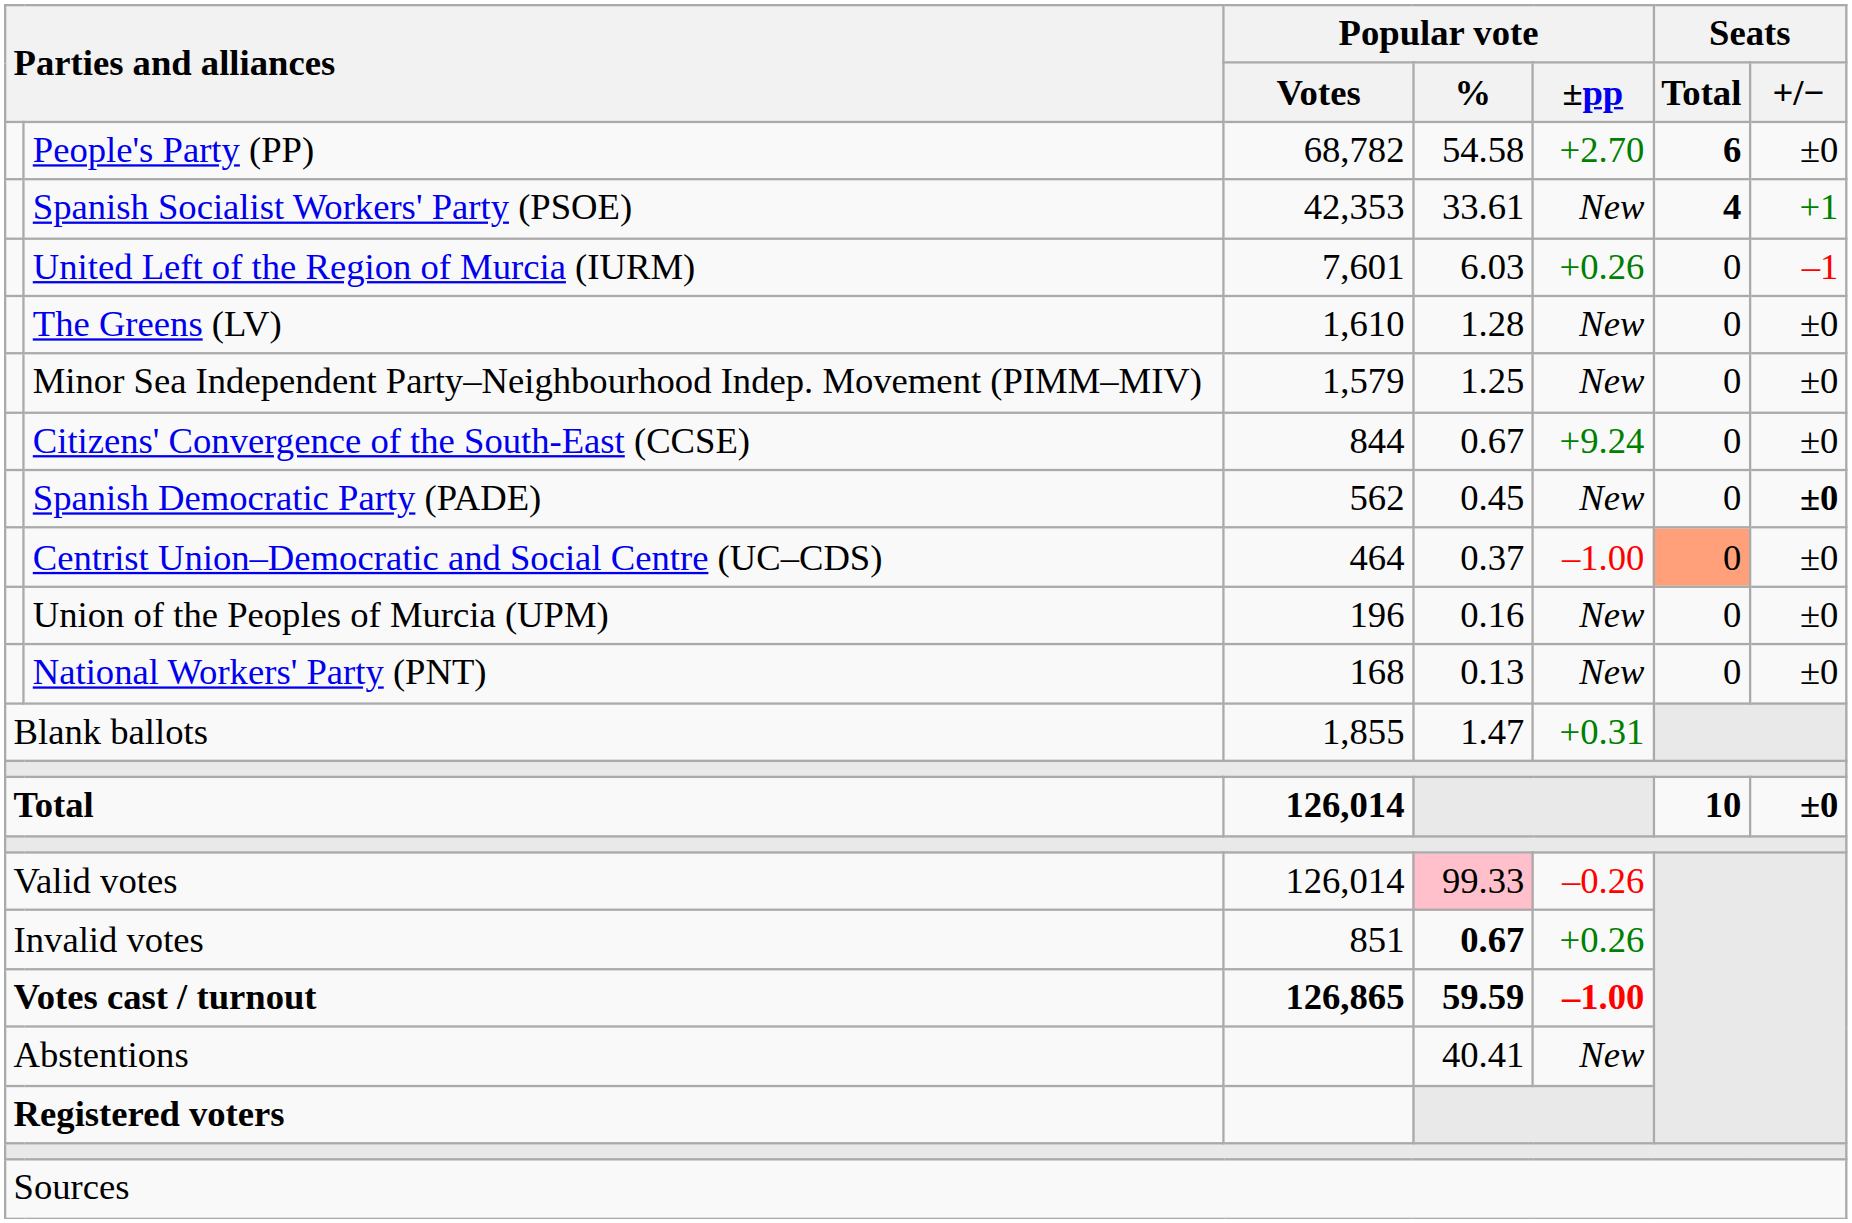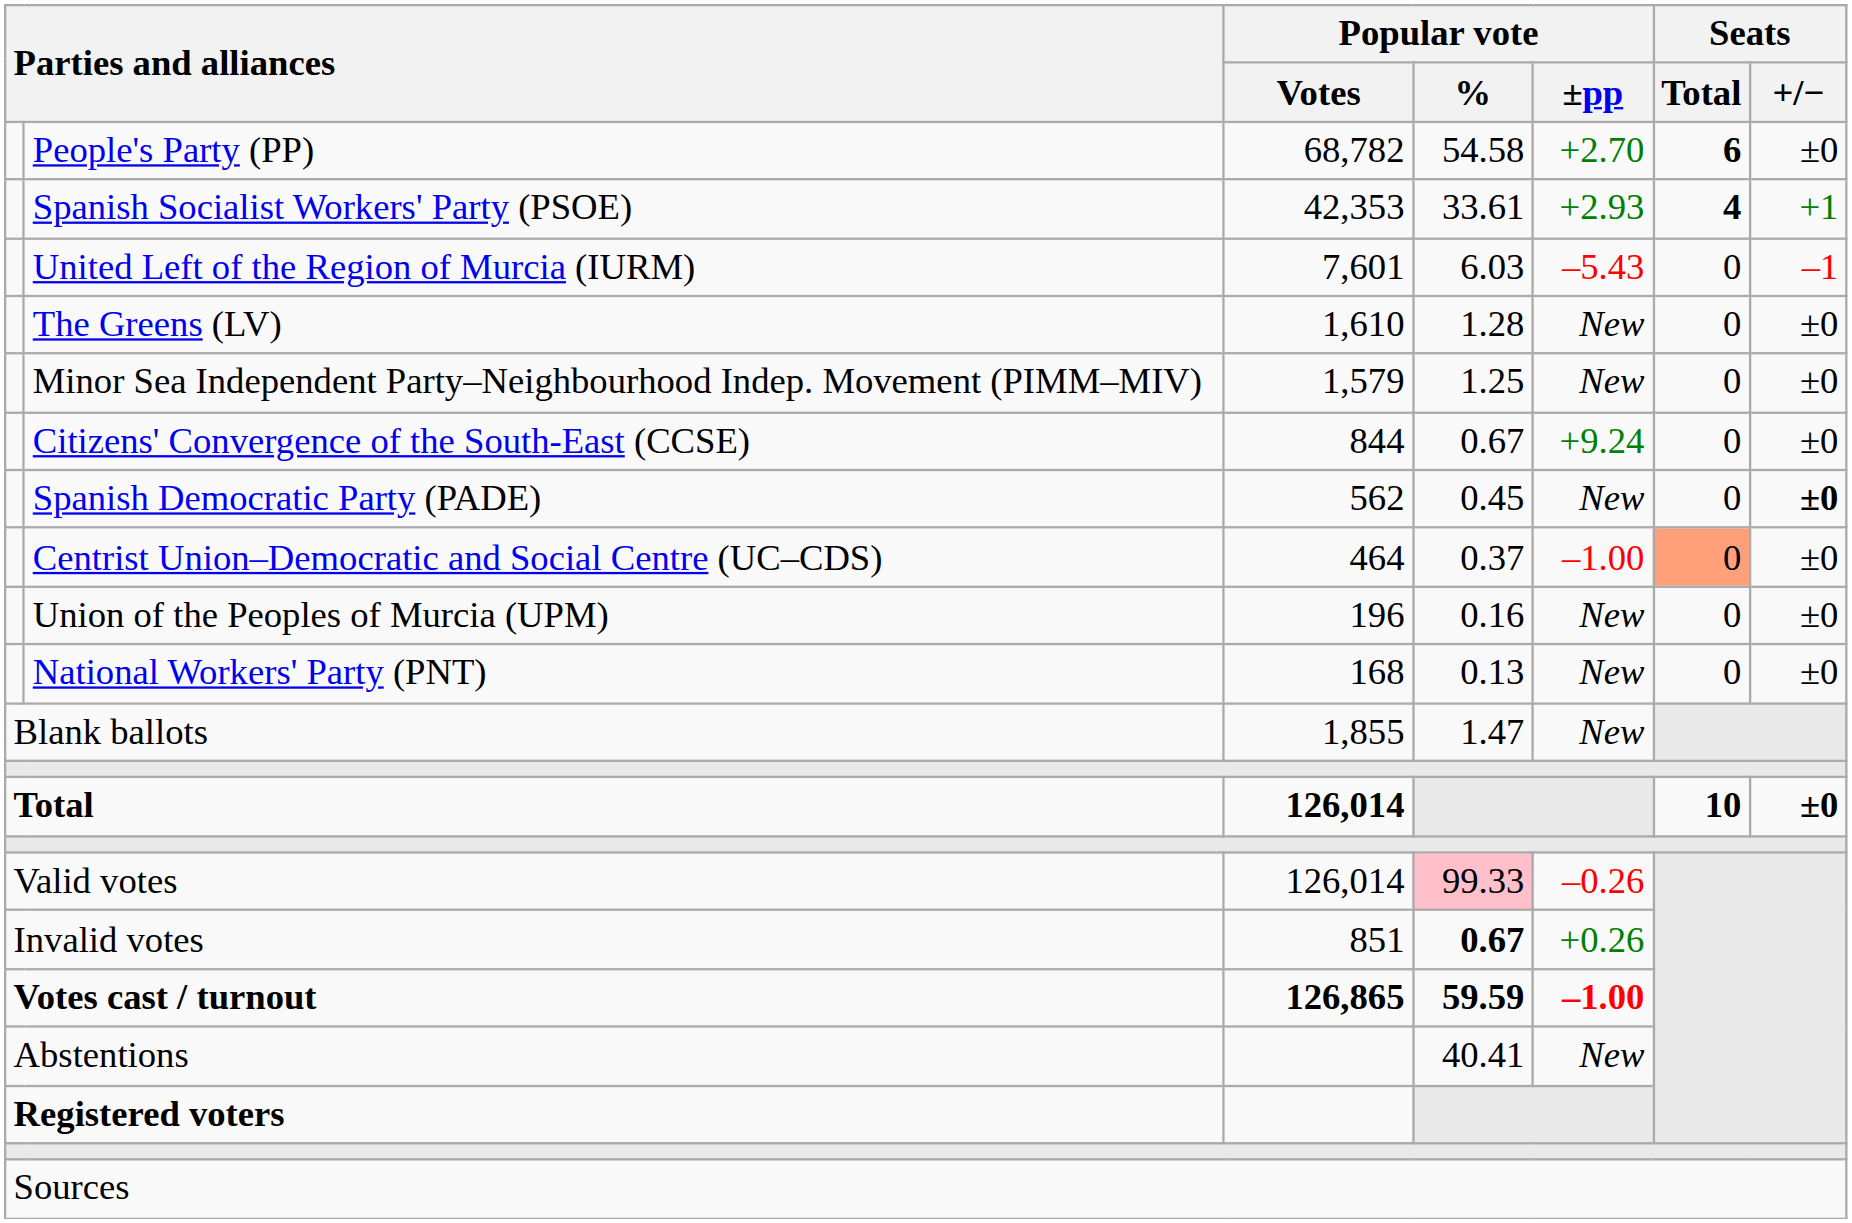(1612, 207) New -> (1602, 207) +2.93
(1602, 265) +0.26 -> (1603, 265) –5.43
(1602, 730) +0.31 -> (1612, 730) New
